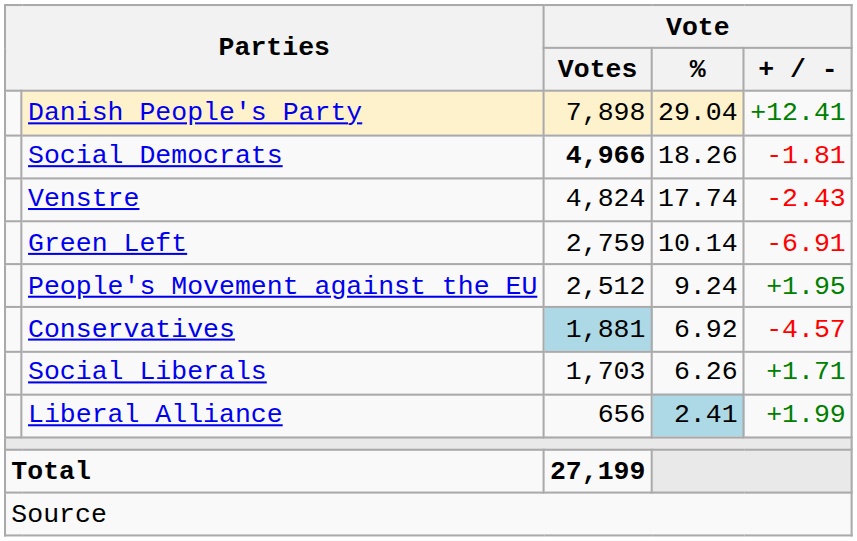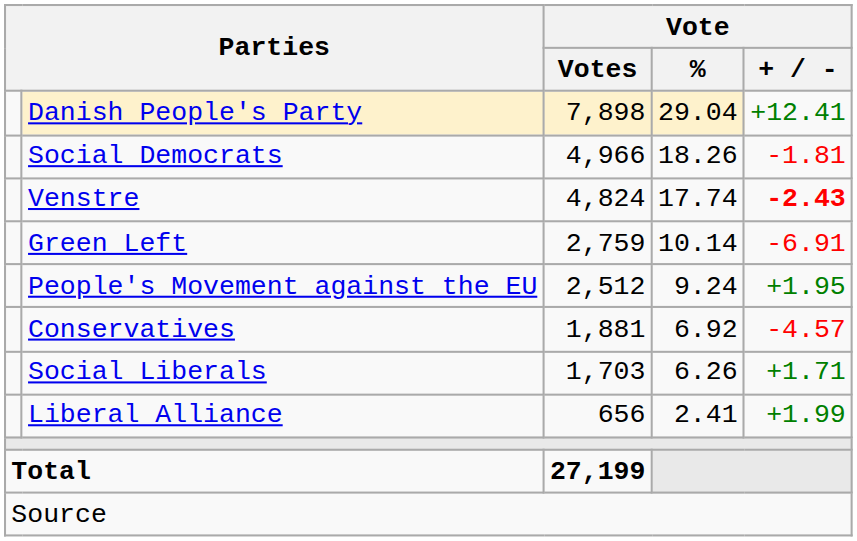(606, 156) bold -> (606, 156) normal
(806, 200) normal -> (806, 200) bold
(606, 329) lightblue background -> (606, 329) no background
(706, 416) lightblue background -> (706, 416) no background
